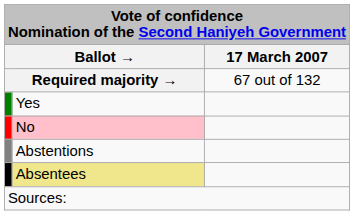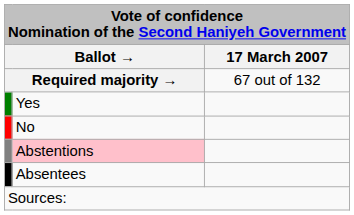(25, 127) pink background -> (25, 127) no background
(55, 151) no background -> (55, 151) pink background
(51, 174) khaki background -> (51, 174) no background
